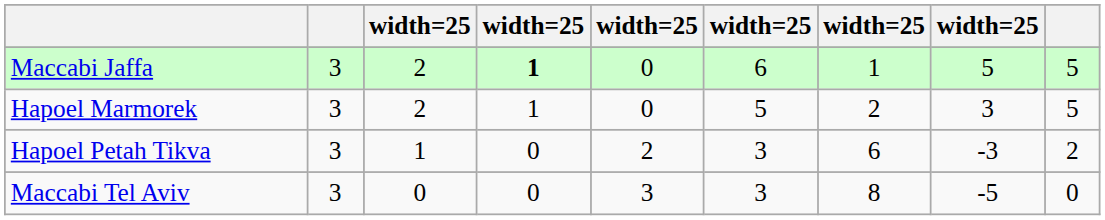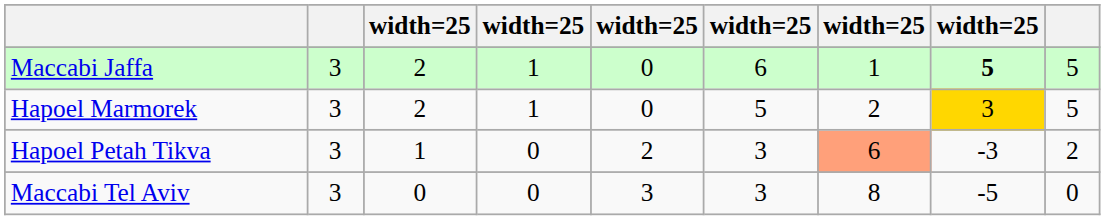(533, 67) bold -> (533, 67) normal
(988, 67) normal -> (988, 67) bold
(988, 109) no background -> (988, 109) gold background
(874, 151) no background -> (874, 151) lightsalmon background
